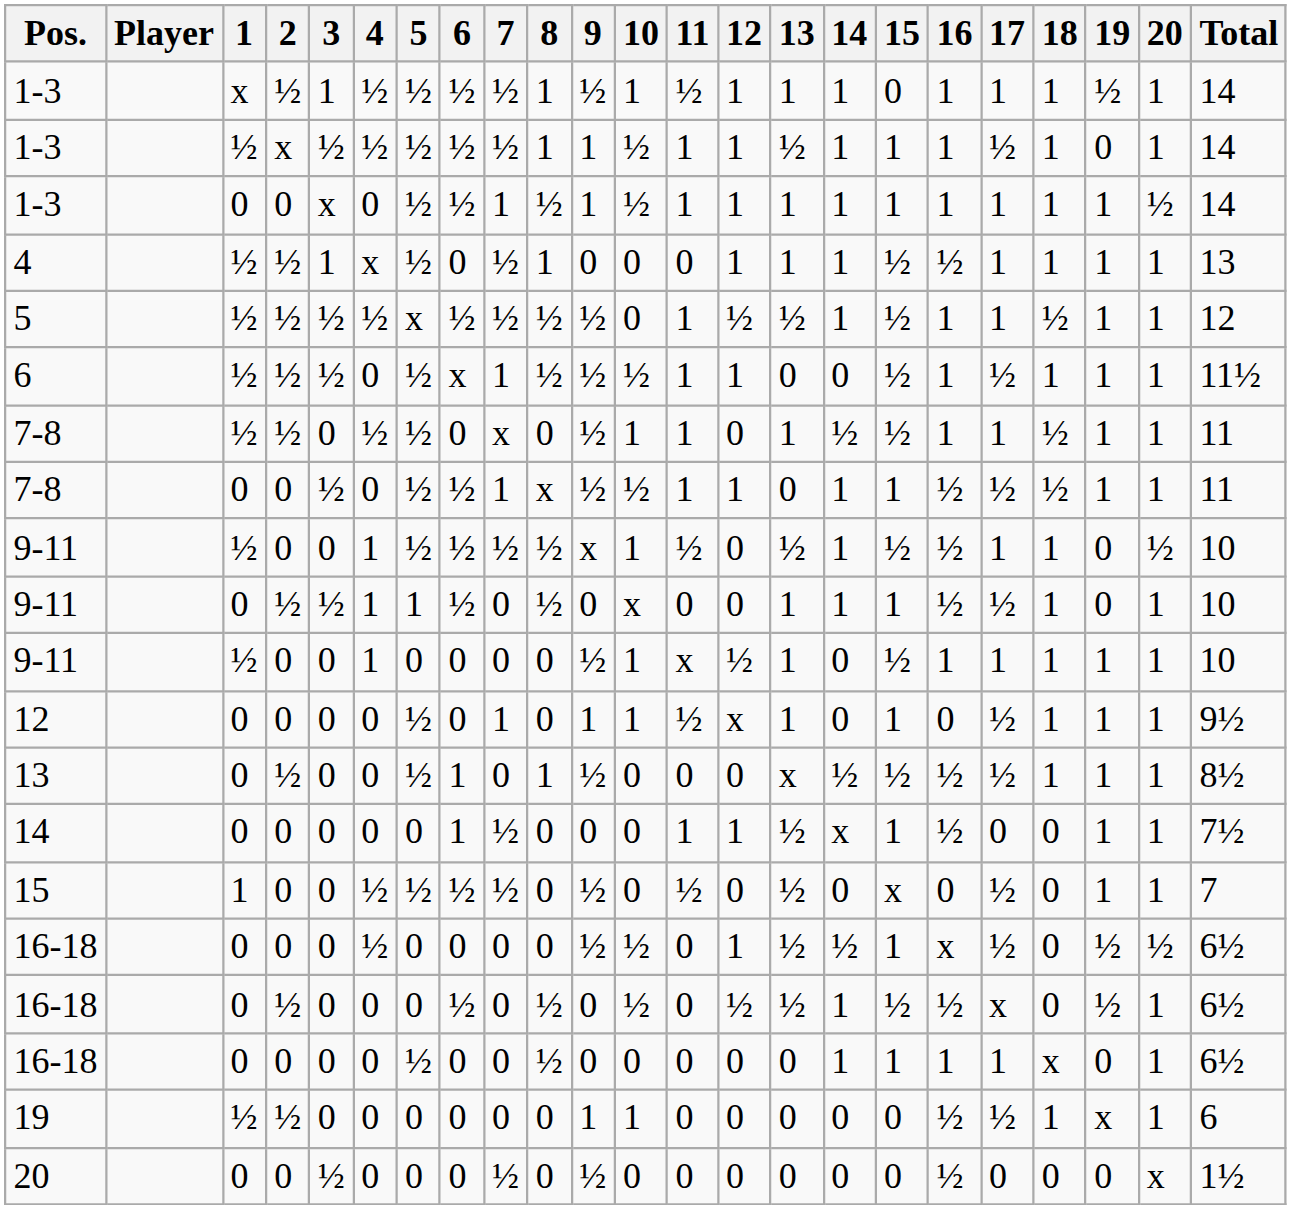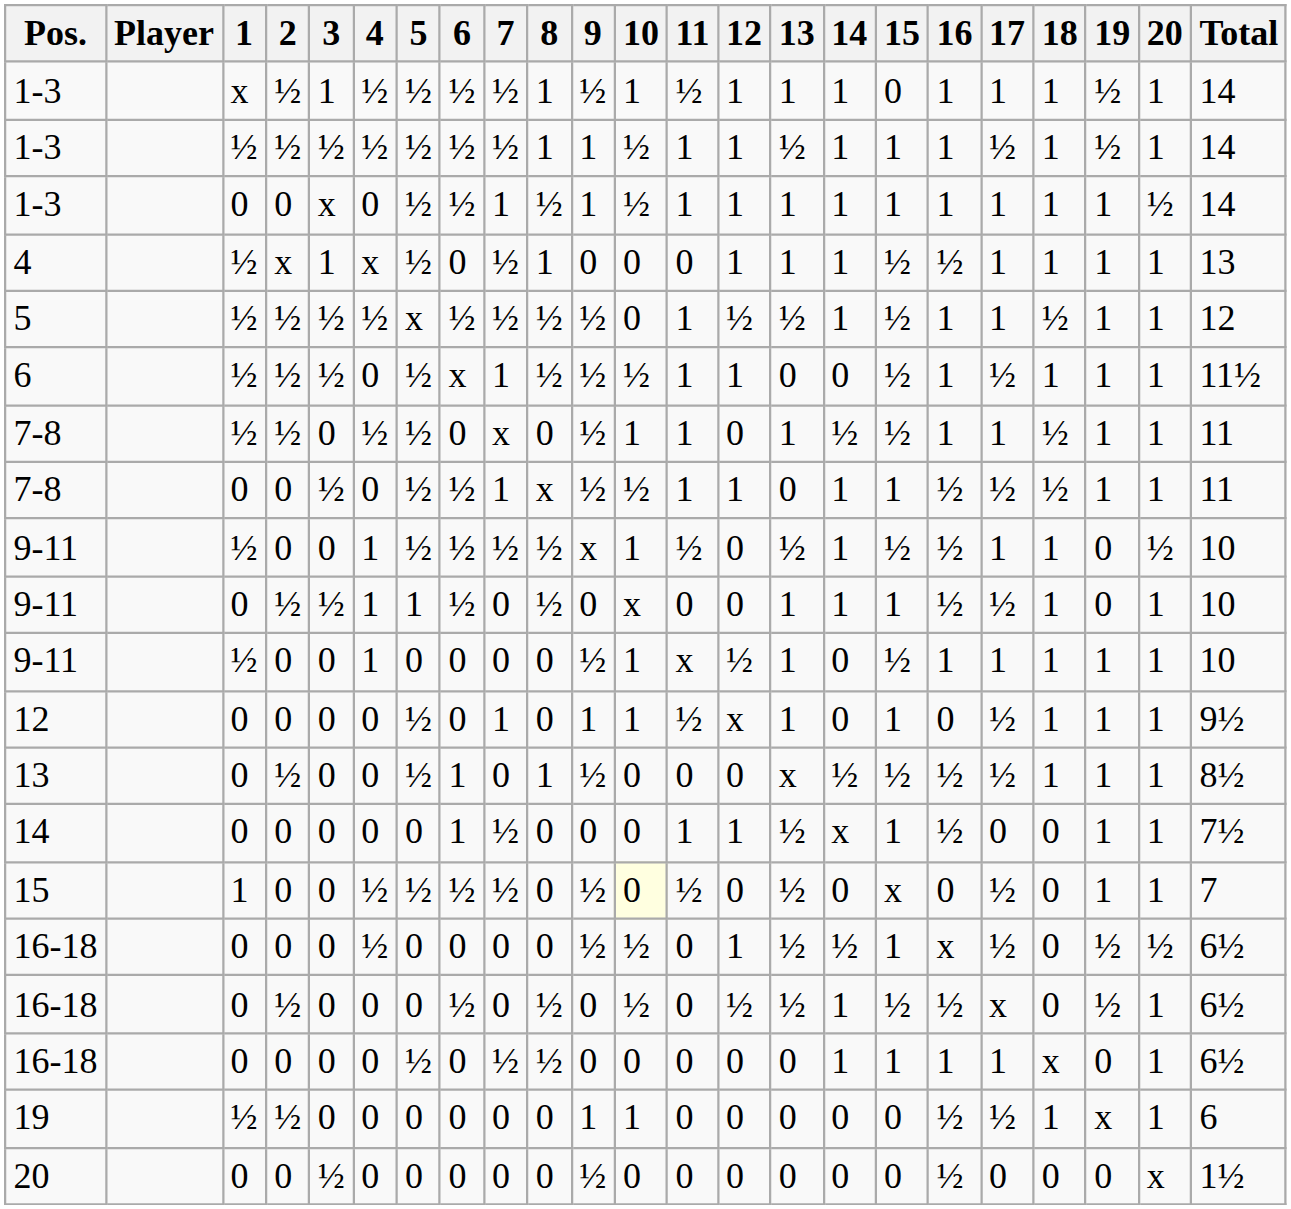(283, 147) x -> (288, 147) ½
(1103, 147) 0 -> (1108, 147) ½
(288, 261) ½ -> (283, 261) x
(632, 889) no background -> (632, 889) lightyellow background
(501, 1060) 0 -> (506, 1060) ½
(506, 1174) ½ -> (501, 1174) 0
